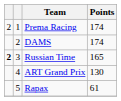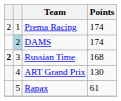(18, 42) no background -> (18, 42) lightblue background
(97, 57) 165 -> (97, 57) 168
